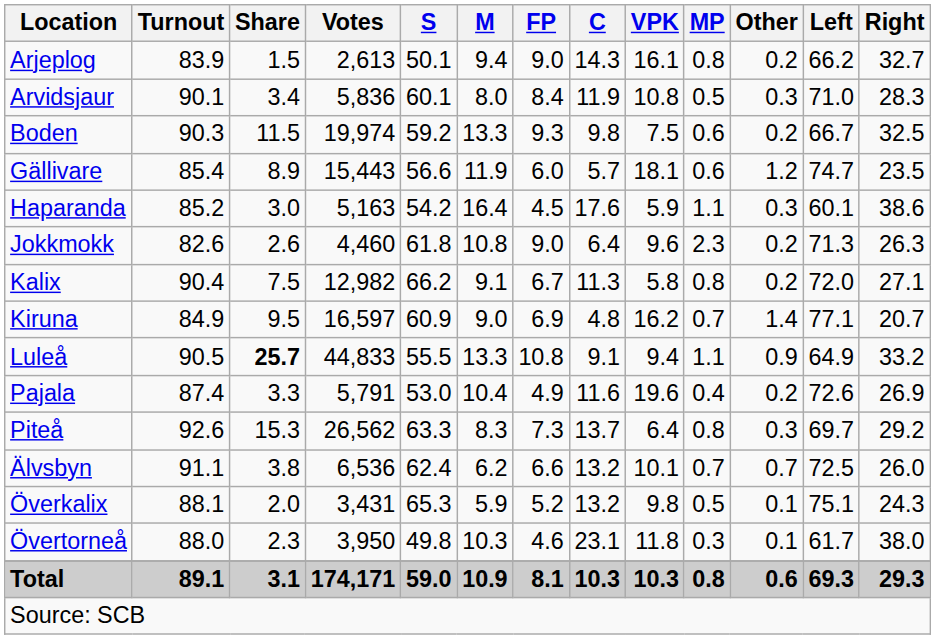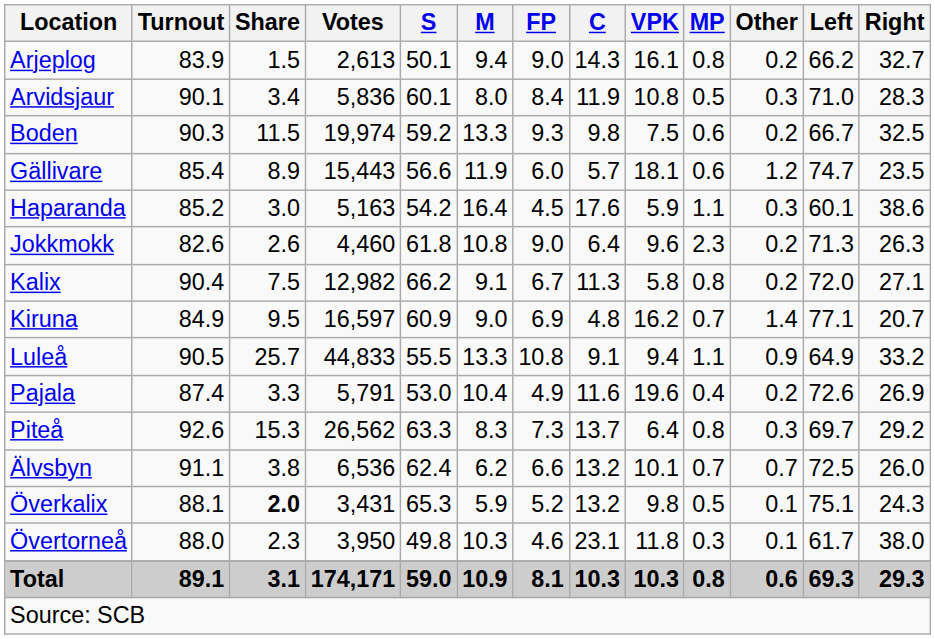(277, 356) bold -> (277, 356) normal
(284, 504) normal -> (284, 504) bold
